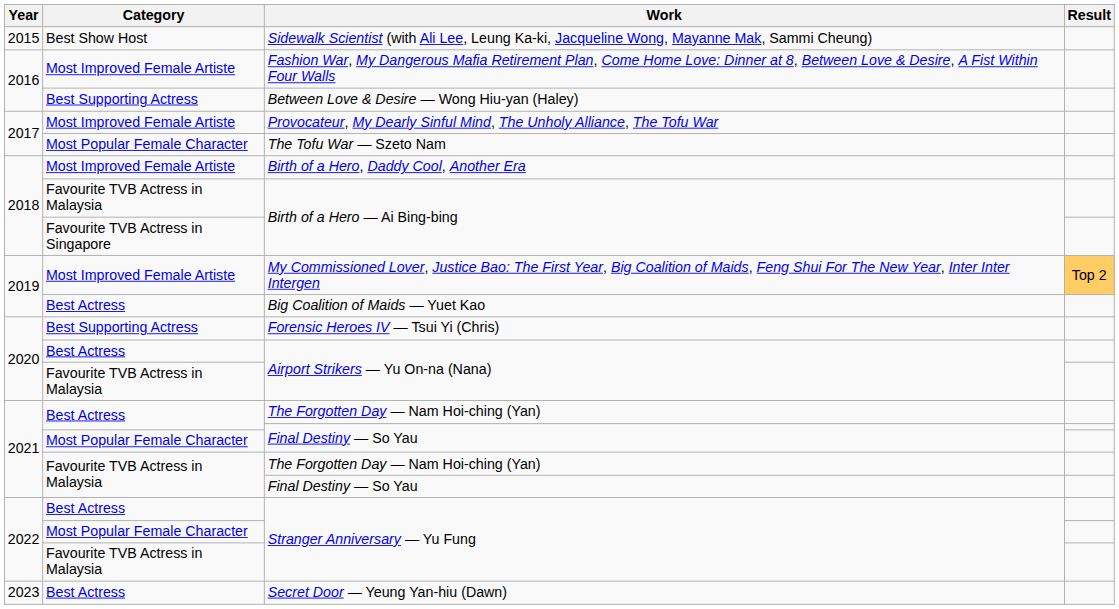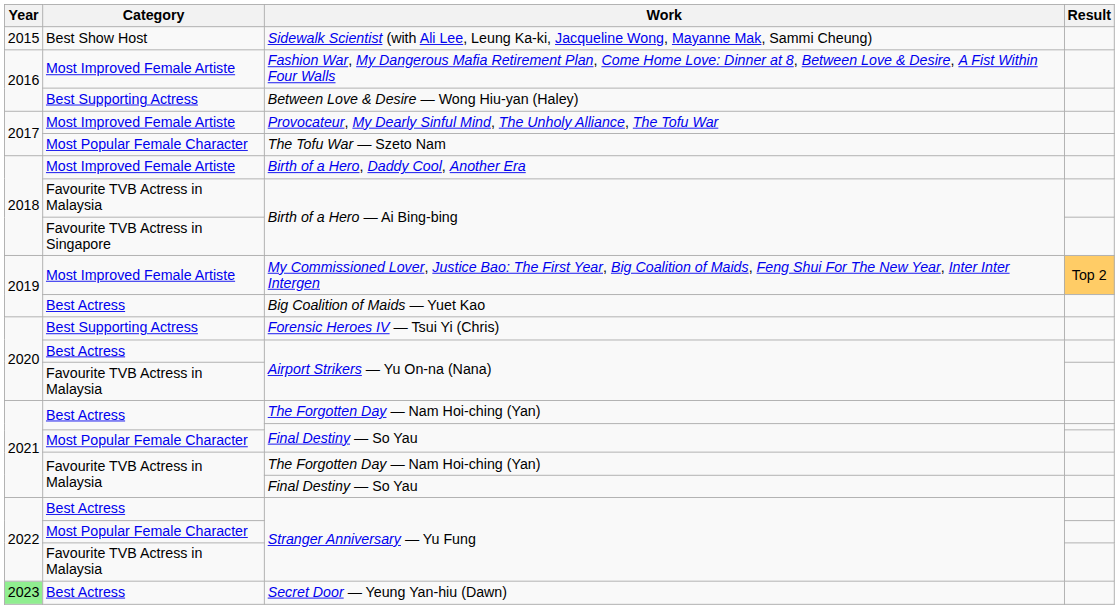(24, 592) no background -> (24, 592) lightgreen background
